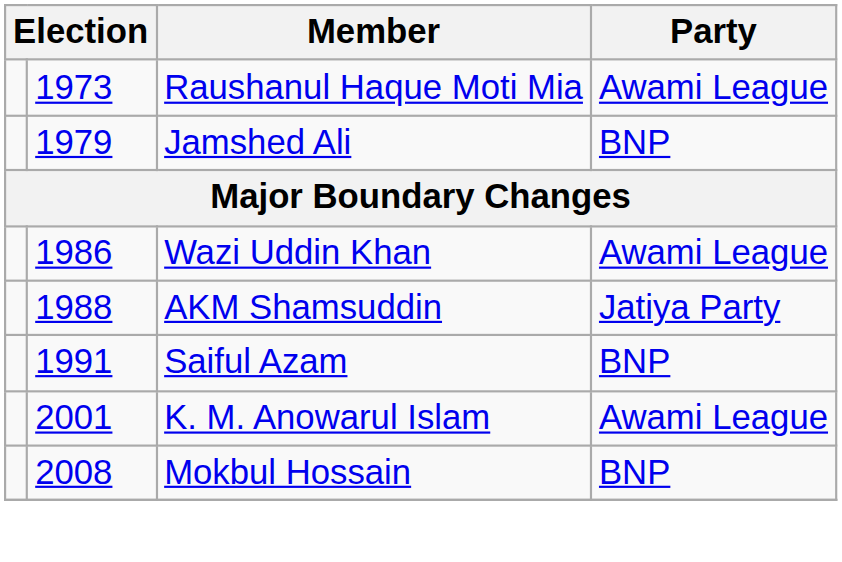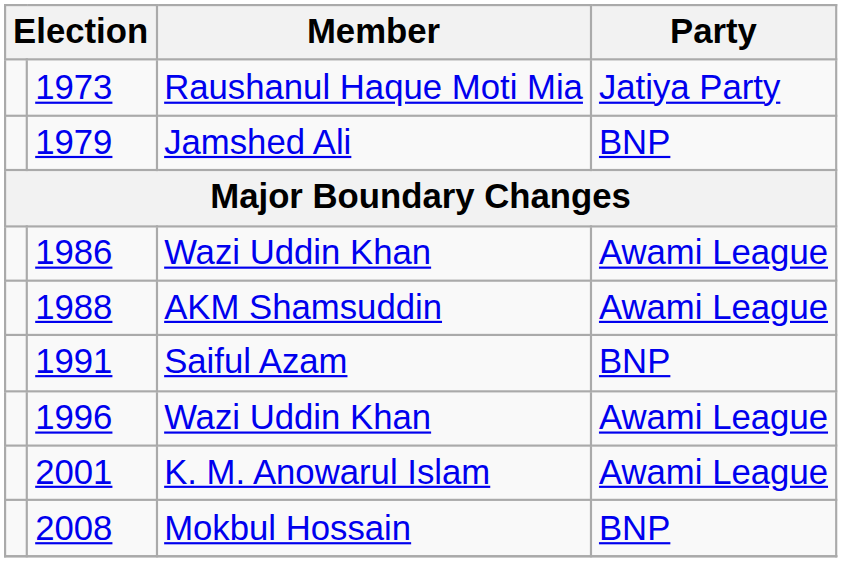(713, 87) Awami League -> (690, 87) Jatiya Party
(690, 307) Jatiya Party -> (713, 307) Awami League
+ row: (74, 417)
